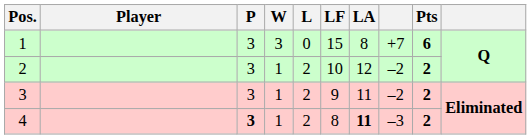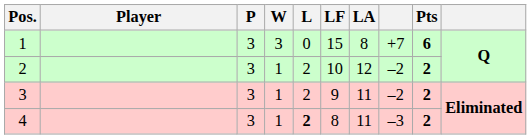(251, 120) bold -> (251, 120) normal
(307, 120) normal -> (307, 120) bold
(364, 120) bold -> (364, 120) normal
